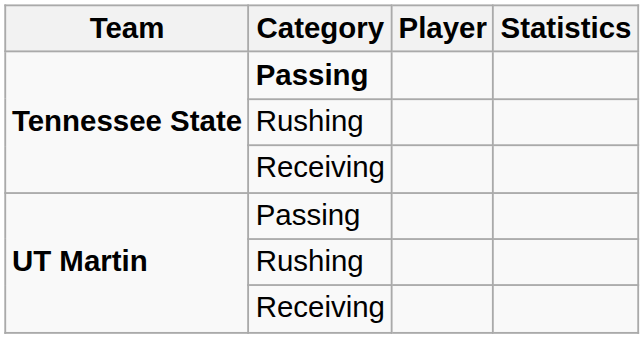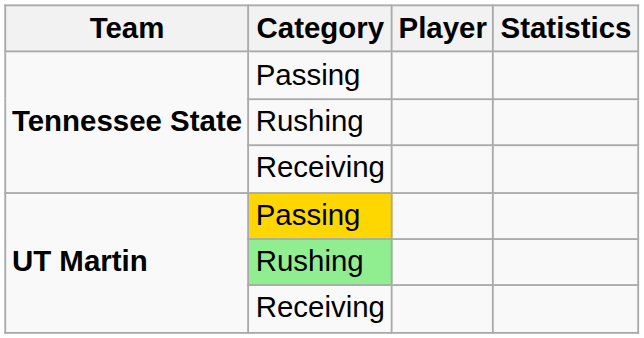(312, 74) bold -> (308, 74) normal
(308, 215) no background -> (308, 215) gold background
(310, 261) no background -> (310, 261) lightgreen background
